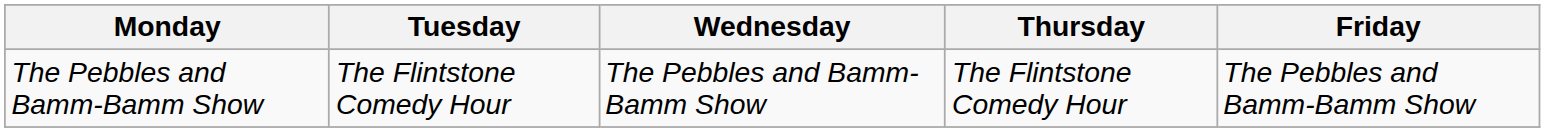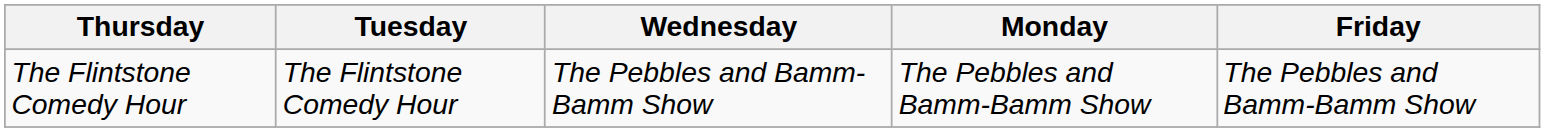columns swapped: (167, 26) <-> (1081, 26)
